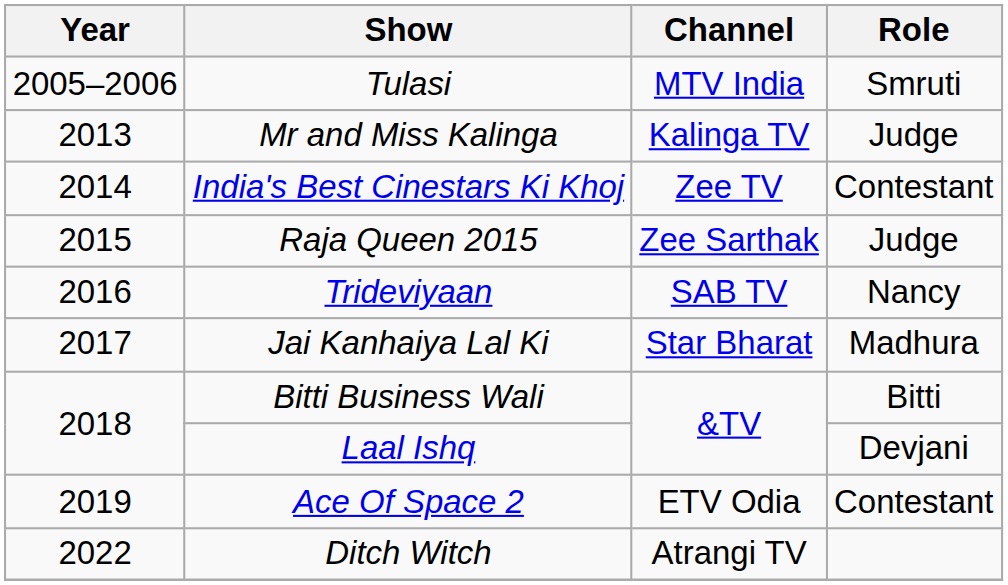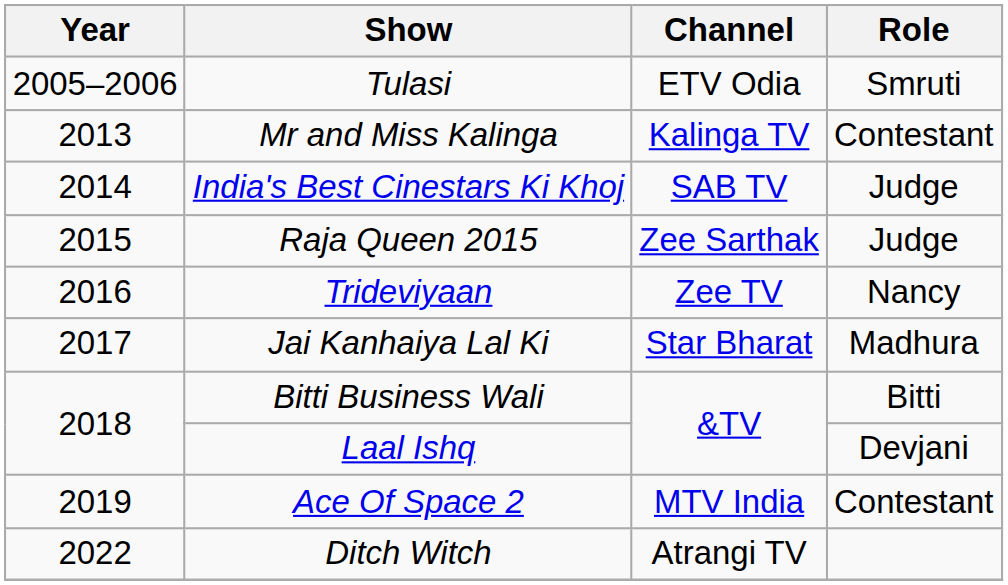(729, 82) MTV India -> (729, 82) ETV Odia
(914, 135) Judge -> (914, 135) Contestant
(729, 187) Zee TV -> (729, 187) SAB TV
(914, 187) Contestant -> (914, 187) Judge
(729, 291) SAB TV -> (729, 291) Zee TV
(729, 501) ETV Odia -> (729, 501) MTV India
